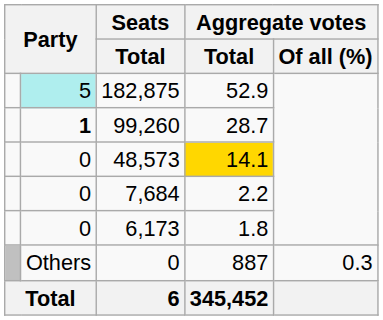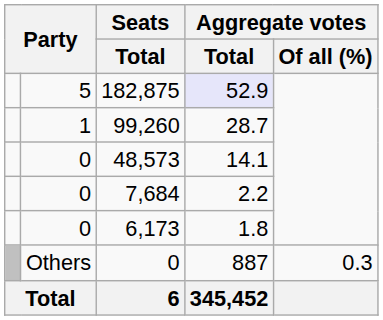(85, 91) paleturquoise background -> (85, 91) no background
(247, 91) no background -> (247, 91) lavender background
(85, 125) bold -> (85, 125) normal
(247, 160) gold background -> (247, 160) no background
